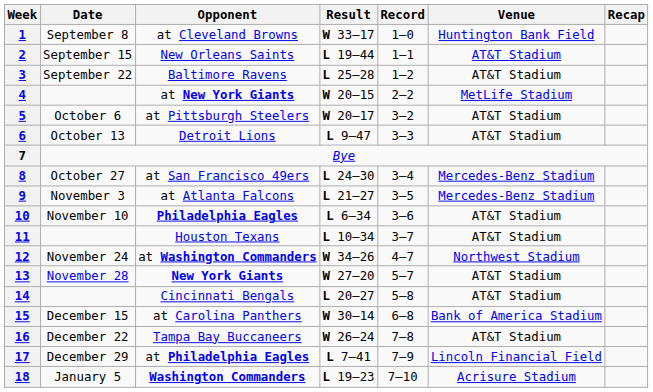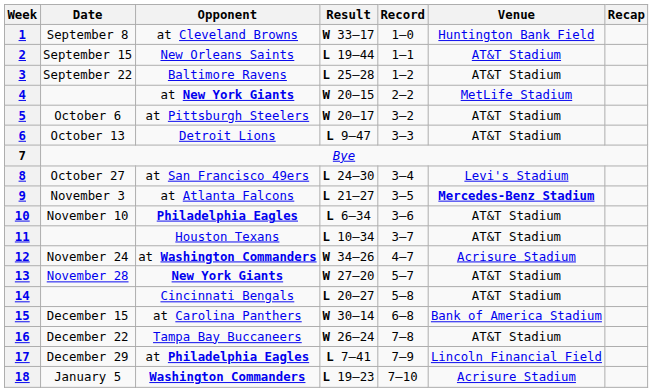(516, 176) Mercedes-Benz Stadium -> (516, 176) Levi's Stadium
(516, 196) normal -> (516, 196) bold
(516, 256) Northwest Stadium -> (516, 256) Acrisure Stadium
